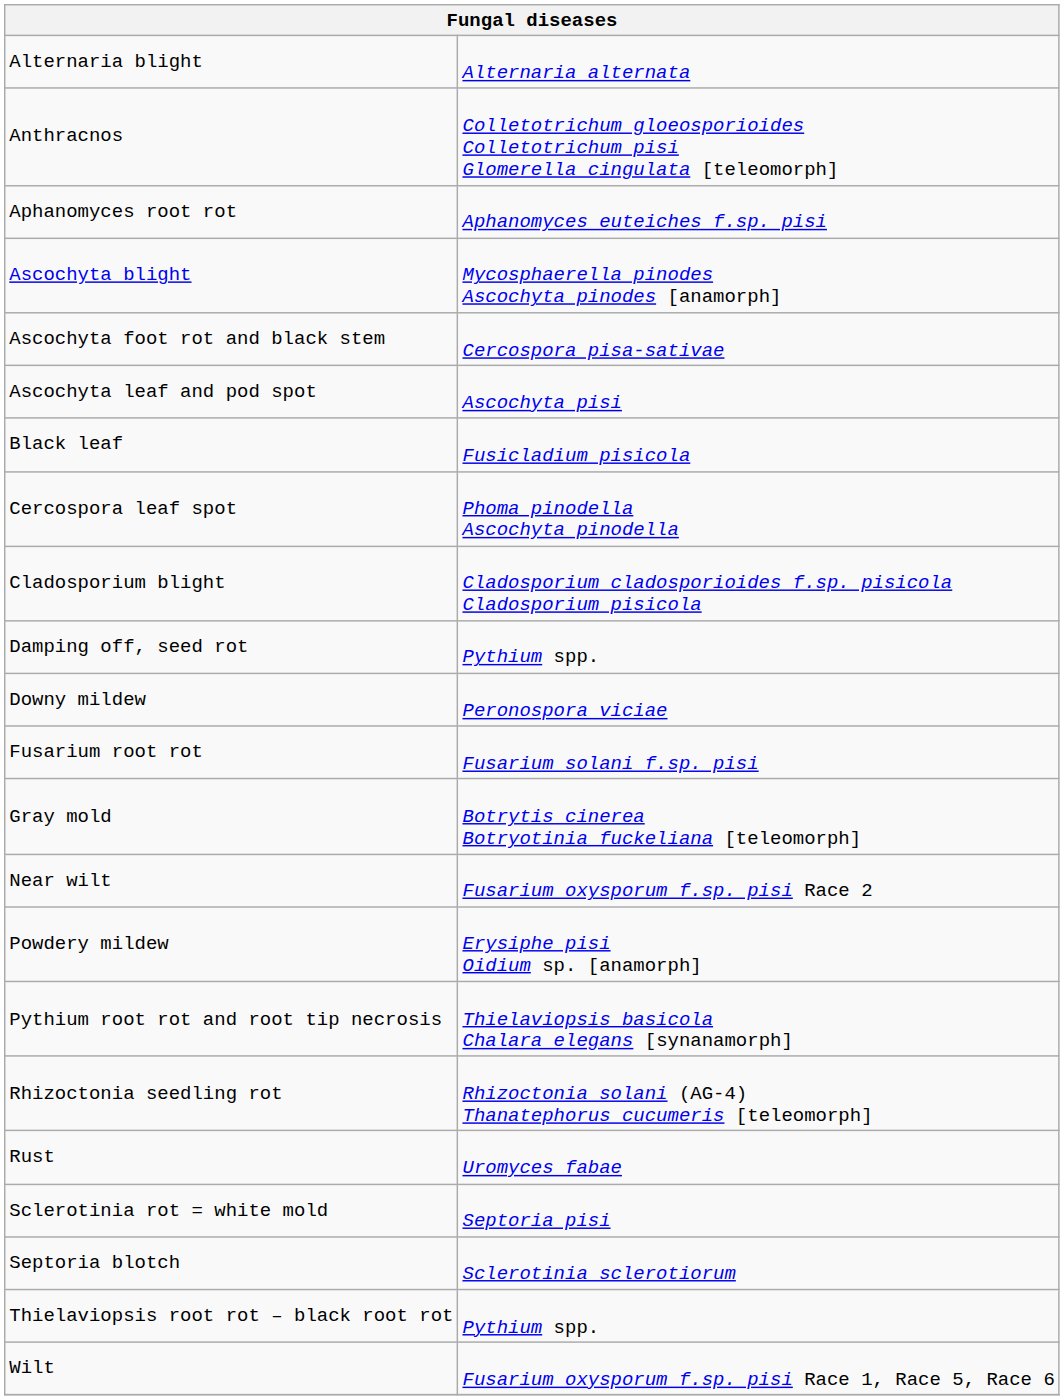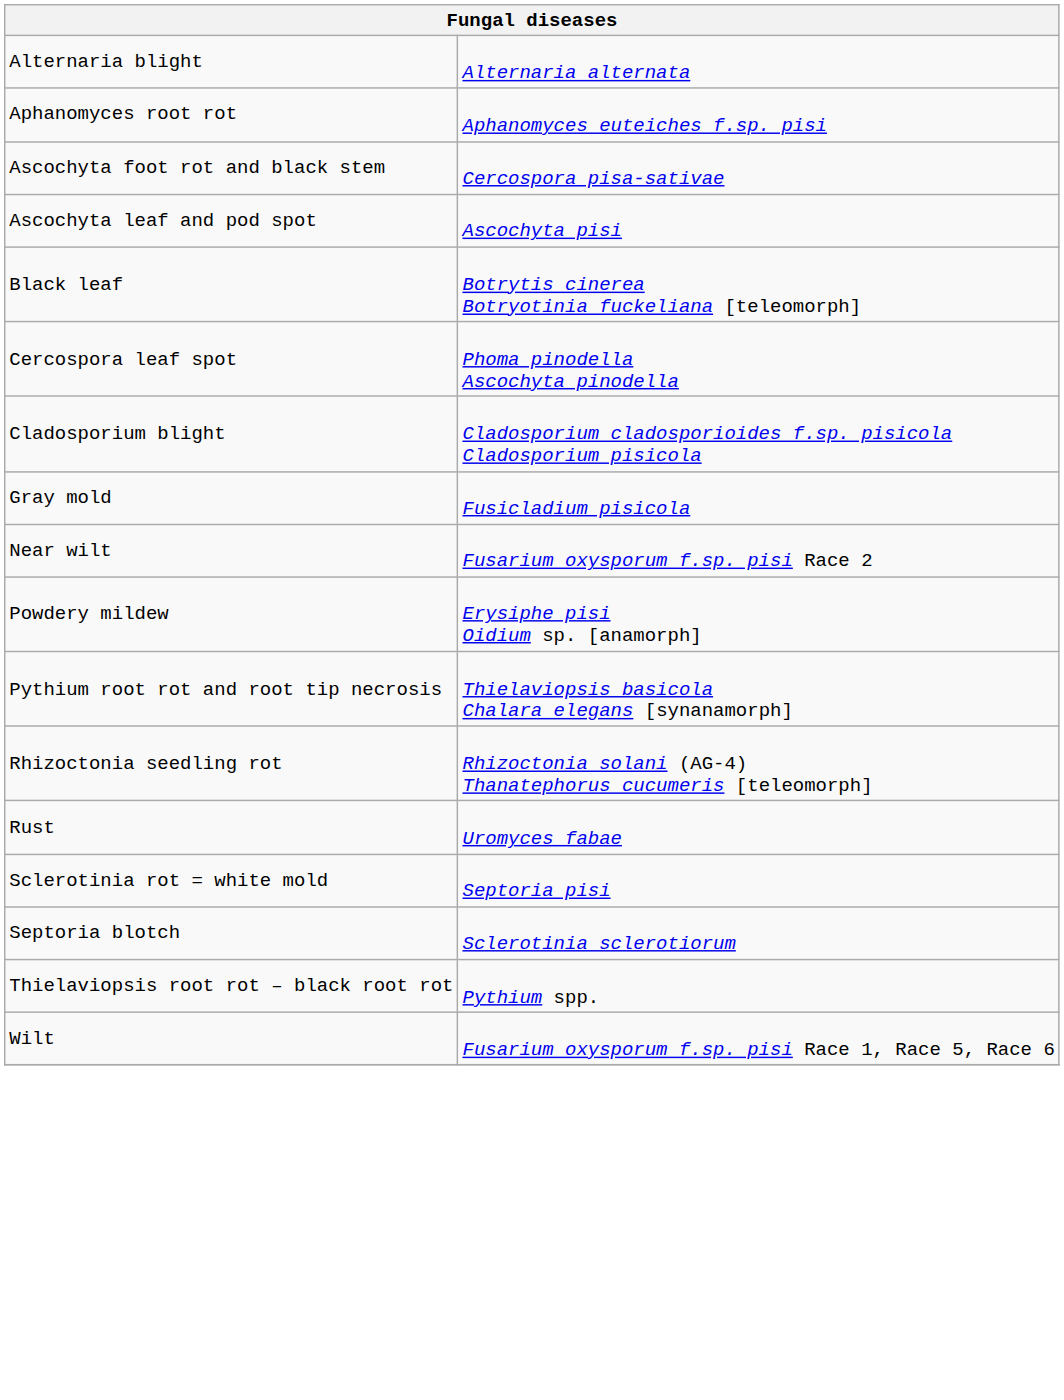- row: (66, 137)
- row: (100, 275)
(576, 456) Fusicladium pisicola -> (662, 295) Botrytis cinerea Botryotinia fuckeliana [teleomorph]
- row: (129, 647)
- row: (78, 700)
- row: (106, 753)
(662, 827) Botrytis cinerea Botryotinia fuckeliana [teleomorph] -> (576, 509) Fusicladium pisicola
